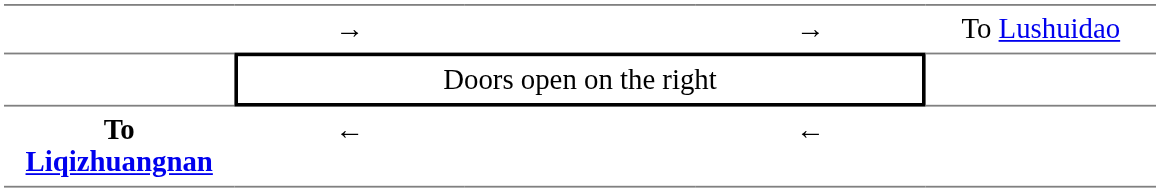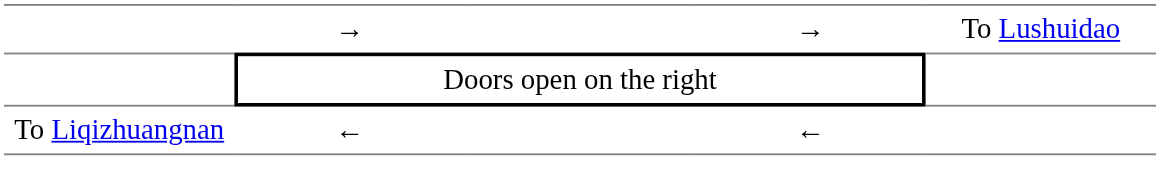(119, 145) bold -> (119, 129) normal
